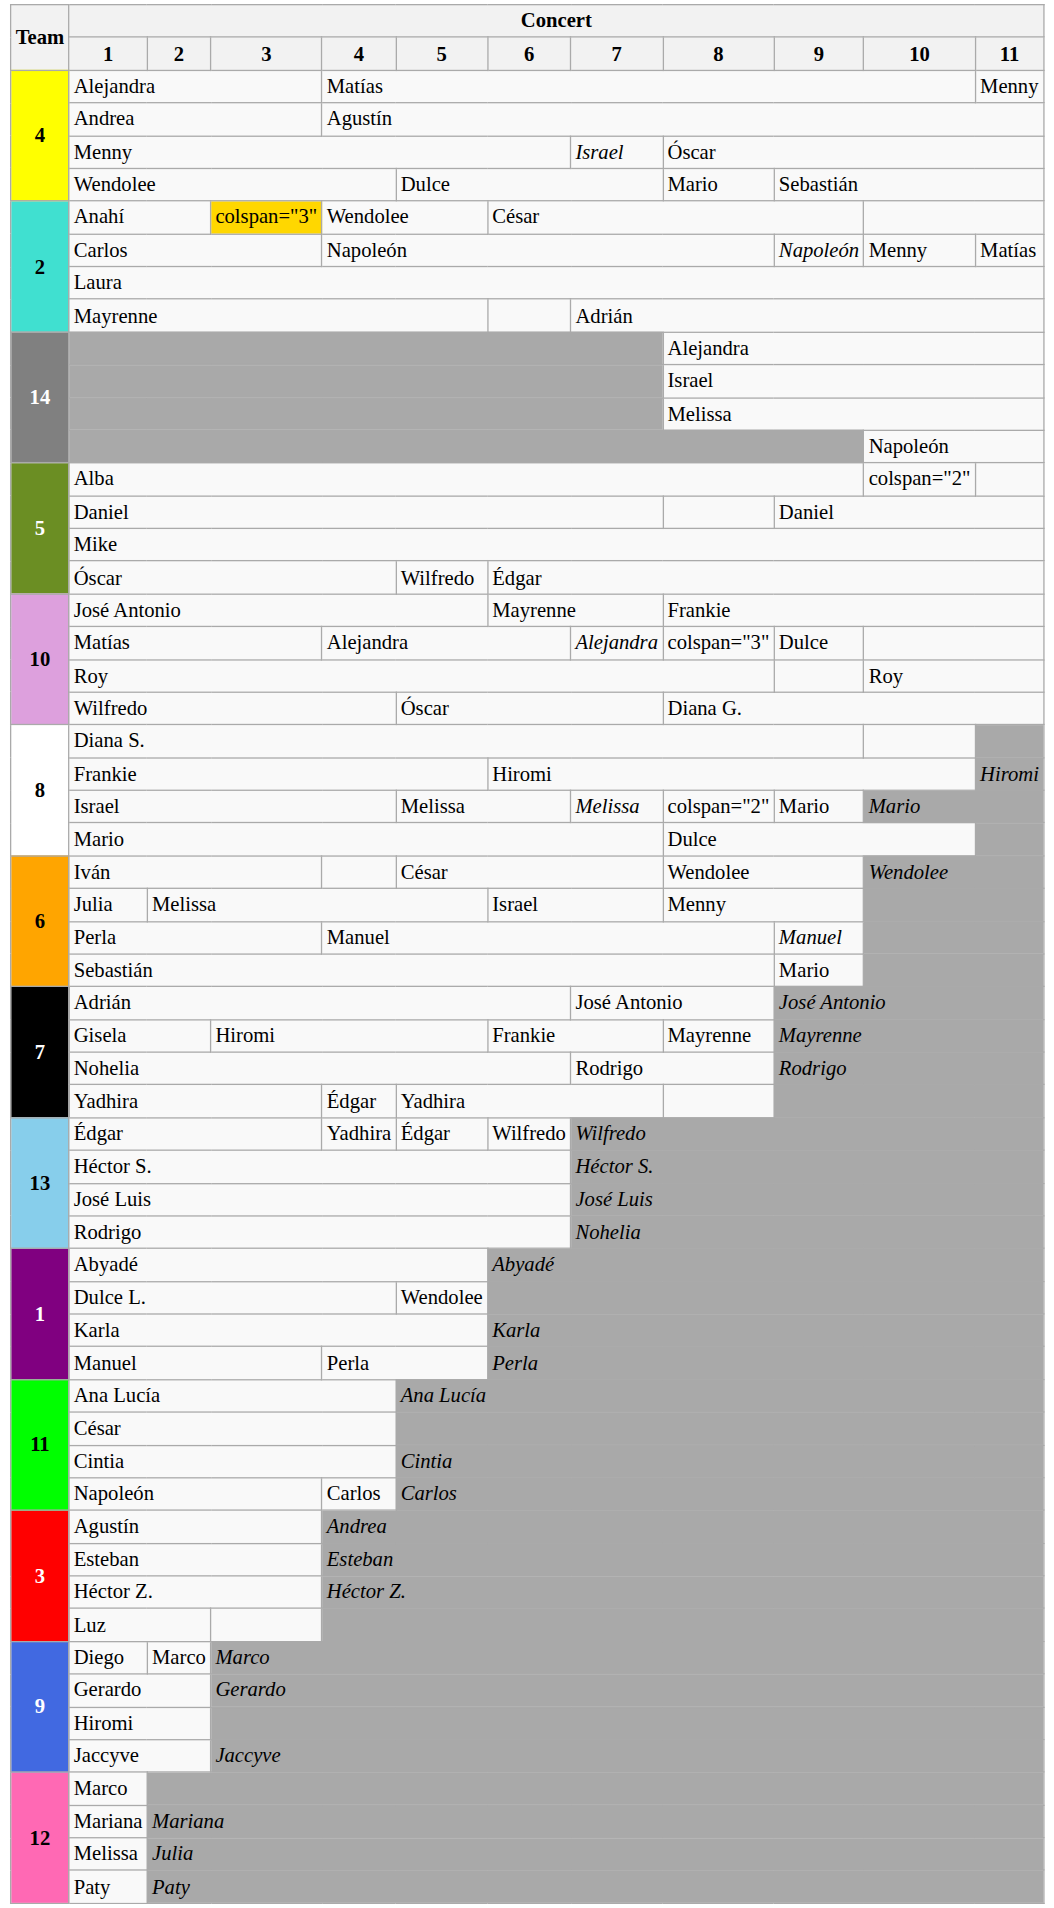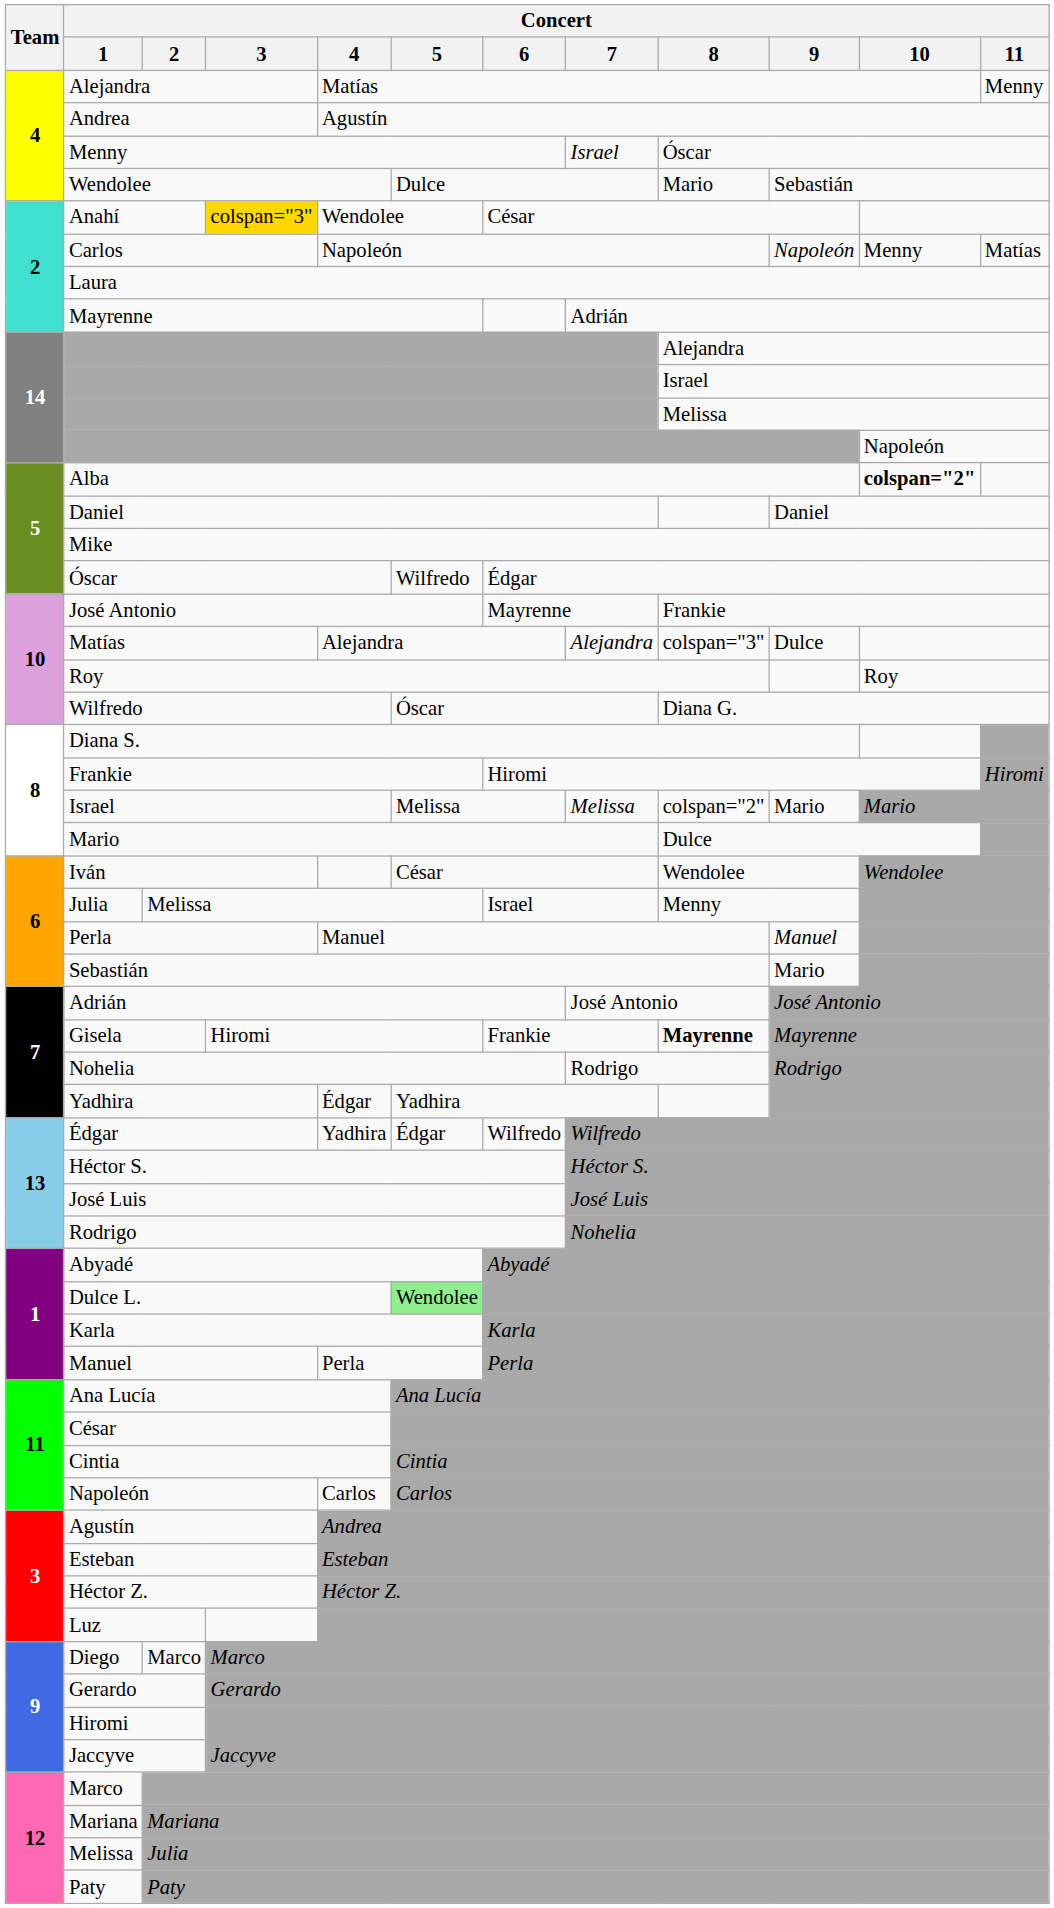(920, 479) normal -> (920, 479) bold
(709, 1035) normal -> (708, 1035) bold
(442, 1297) no background -> (437, 1297) lightgreen background
